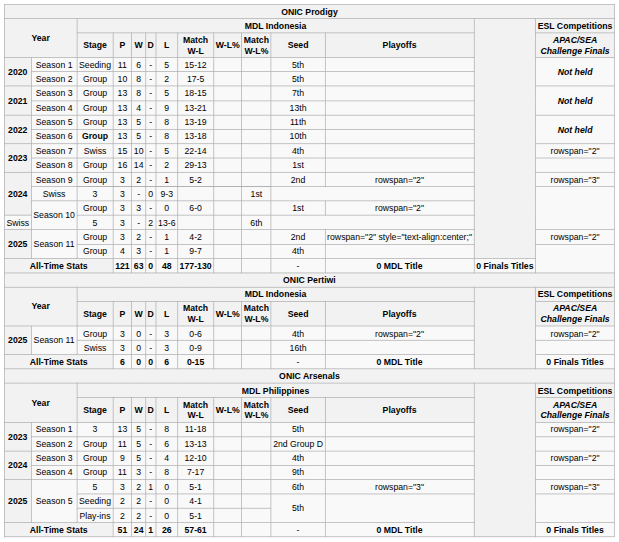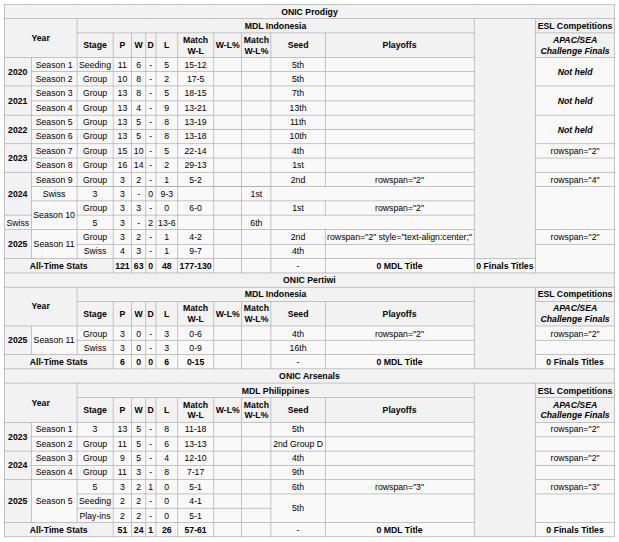(95, 136) bold -> (95, 136) normal
(95, 151) Swiss -> (95, 151) Group
(575, 179) rowspan="3" -> (575, 179) rowspan="4"
(95, 251) Group -> (95, 251) Swiss
